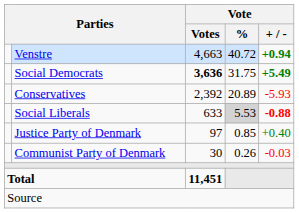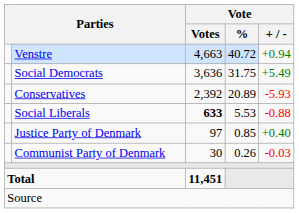(276, 53) bold -> (276, 53) normal
(208, 73) bold -> (208, 73) normal
(276, 73) bold -> (276, 73) normal
(213, 113) normal -> (213, 113) bold
(245, 113) lightgrey background -> (245, 113) no background
(278, 113) bold -> (278, 113) normal
